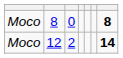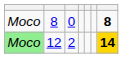(24, 42) no background -> (24, 42) lightgreen background
(107, 42) no background -> (107, 42) gold background
